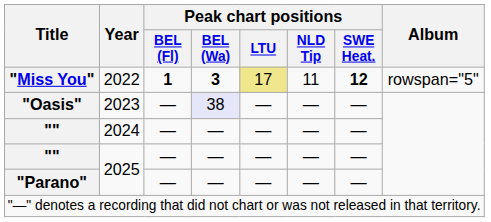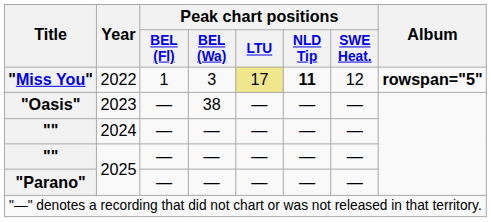(168, 79) bold -> (164, 79) normal
(216, 79) bold -> (212, 79) normal
(311, 79) normal -> (307, 79) bold
(359, 79) bold -> (355, 79) normal
(433, 79) normal -> (433, 79) bold
(216, 105) lavender background -> (212, 105) no background
